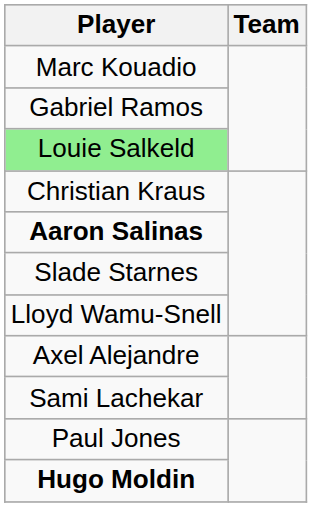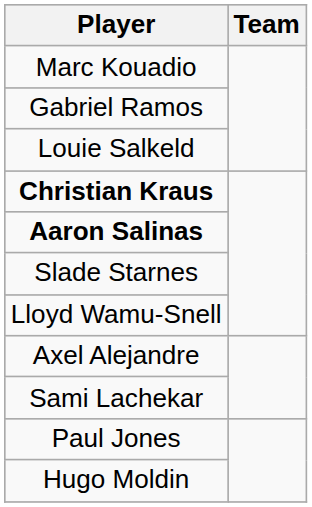(116, 149) lightgreen background -> (116, 149) no background
(116, 190) normal -> (116, 190) bold
(116, 480) bold -> (116, 480) normal
